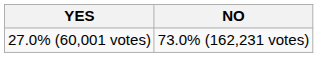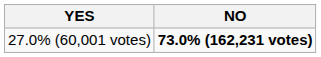(234, 40) normal -> (235, 40) bold
